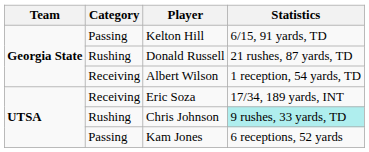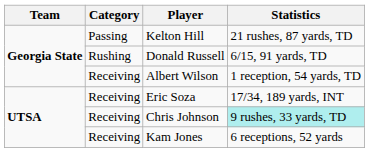(279, 35) 6/15, 91 yards, TD -> (292, 35) 21 rushes, 87 yards, TD
(292, 56) 21 rushes, 87 yards, TD -> (279, 56) 6/15, 91 yards, TD
(110, 116) Rushing -> (114, 116) Receiving
(108, 137) Passing -> (114, 137) Receiving
